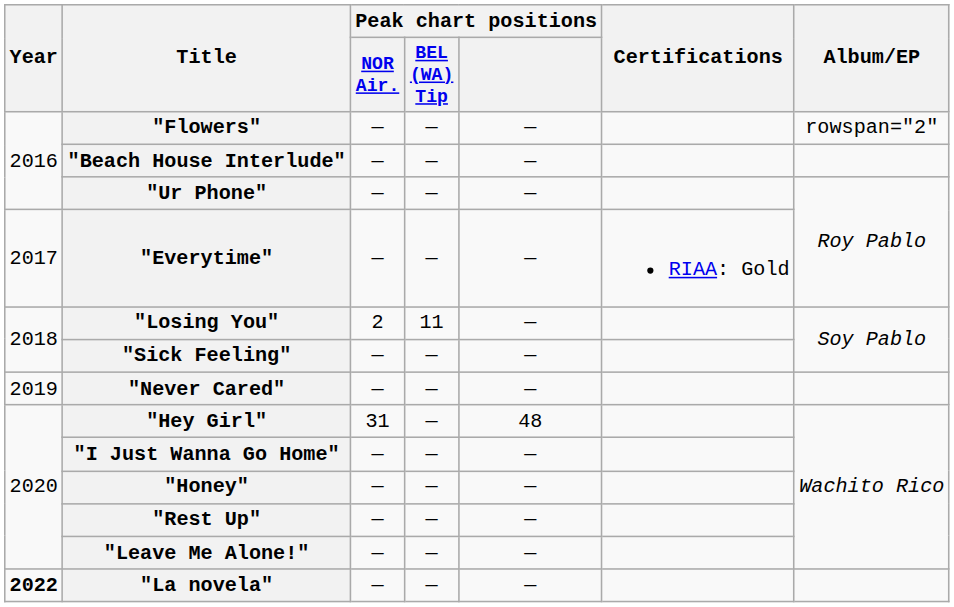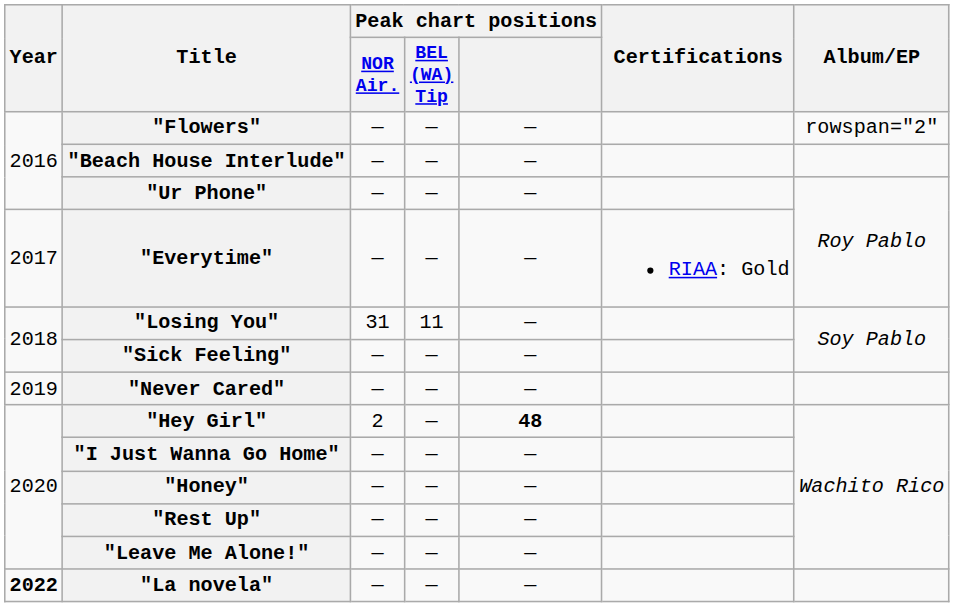(378, 323) 2 -> (378, 323) 31
(378, 421) 31 -> (378, 421) 2
(530, 421) normal -> (530, 421) bold
